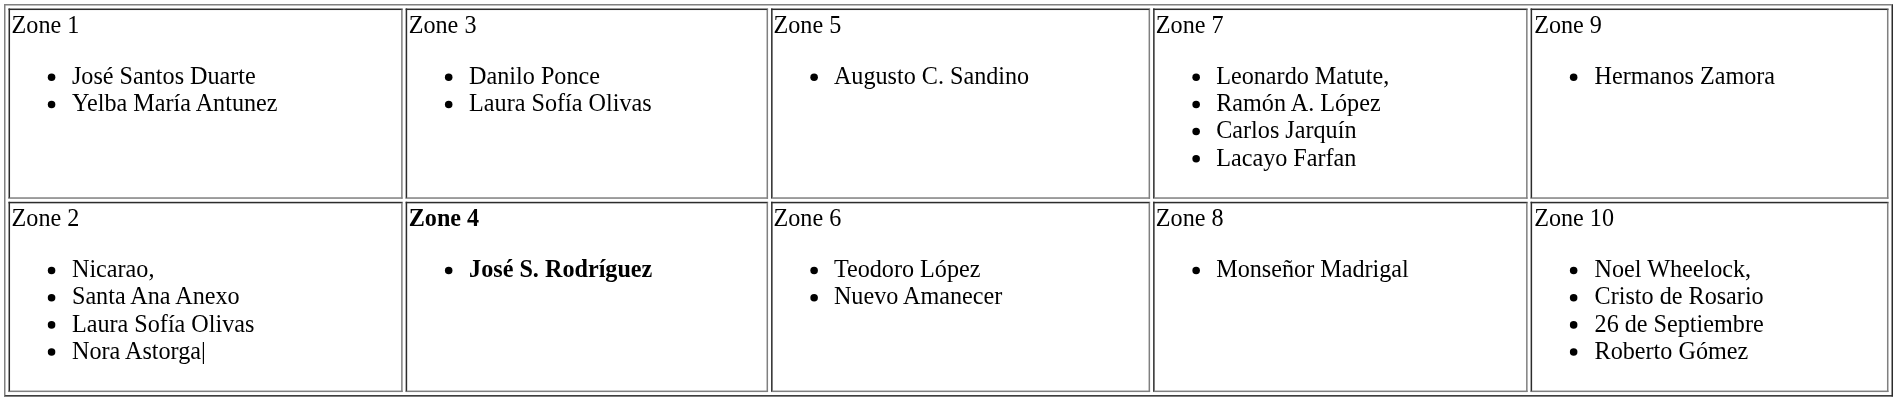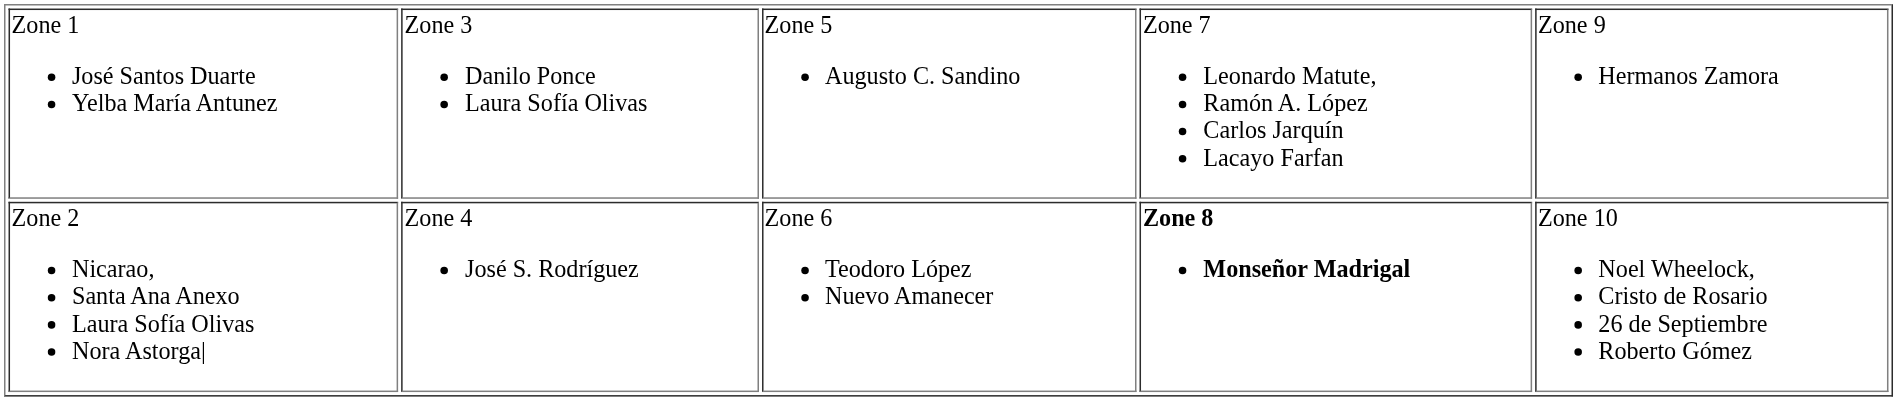(587, 244) bold -> (580, 244) normal
(1340, 244) normal -> (1336, 244) bold
